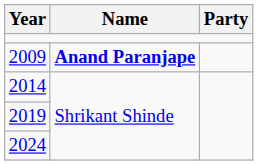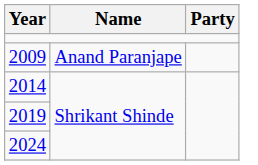(125, 57) bold -> (118, 57) normal
